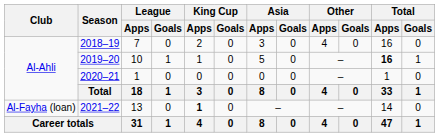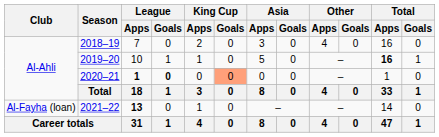(137, 76) normal -> (137, 76) bold
(168, 76) normal -> (168, 76) bold
(230, 76) no background -> (230, 76) lightsalmon background
(137, 108) normal -> (137, 108) bold
(199, 108) bold -> (199, 108) normal
